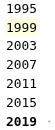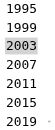(21, 27) lightyellow background -> (21, 27) no background
(21, 46) no background -> (21, 46) lightgrey background
(21, 121) bold -> (21, 121) normal
